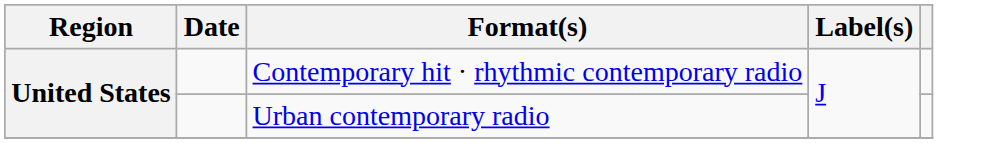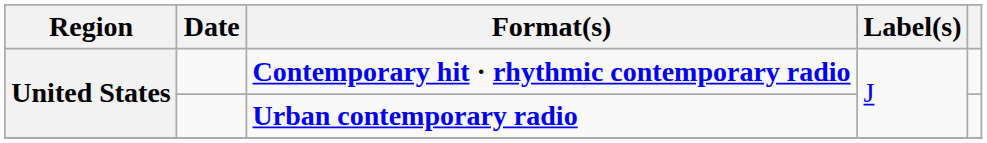(527, 71) normal -> (552, 71) bold
(401, 115) normal -> (415, 115) bold
